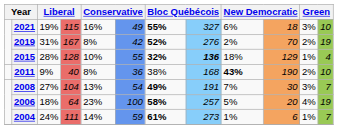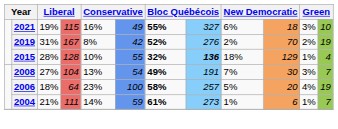- row: (24, 72)
(49, 117) 24% -> (49, 102) 21%
